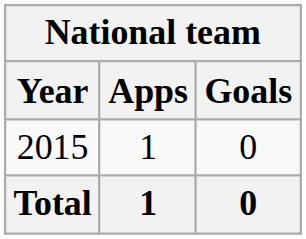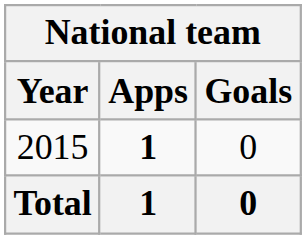(148, 146) normal -> (148, 146) bold
